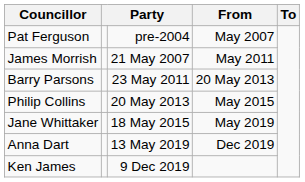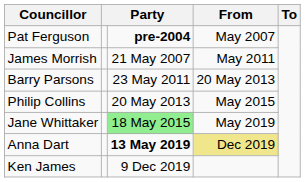(162, 36) normal -> (162, 36) bold
(150, 123) no background -> (151, 123) lightgreen background
(150, 144) normal -> (151, 144) bold
(245, 144) no background -> (246, 144) khaki background
